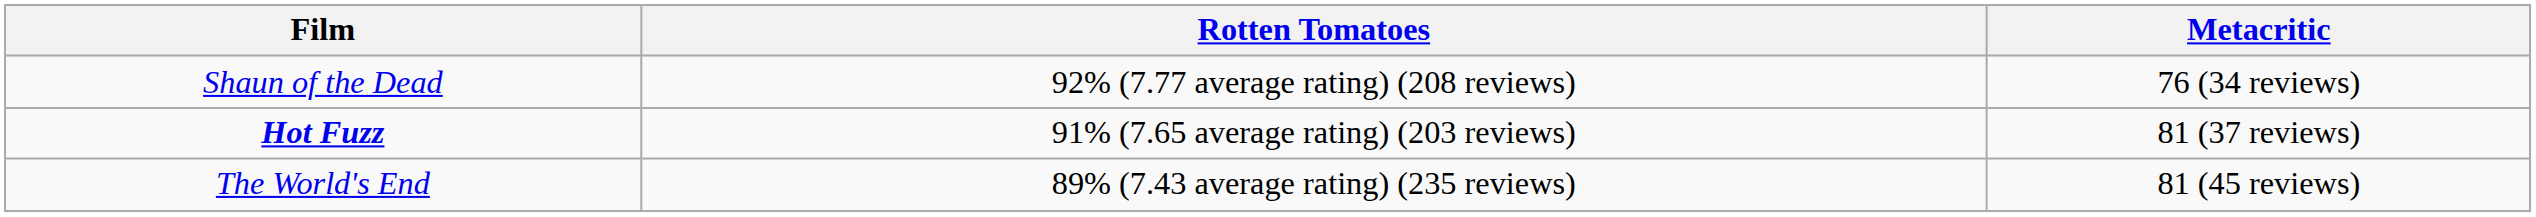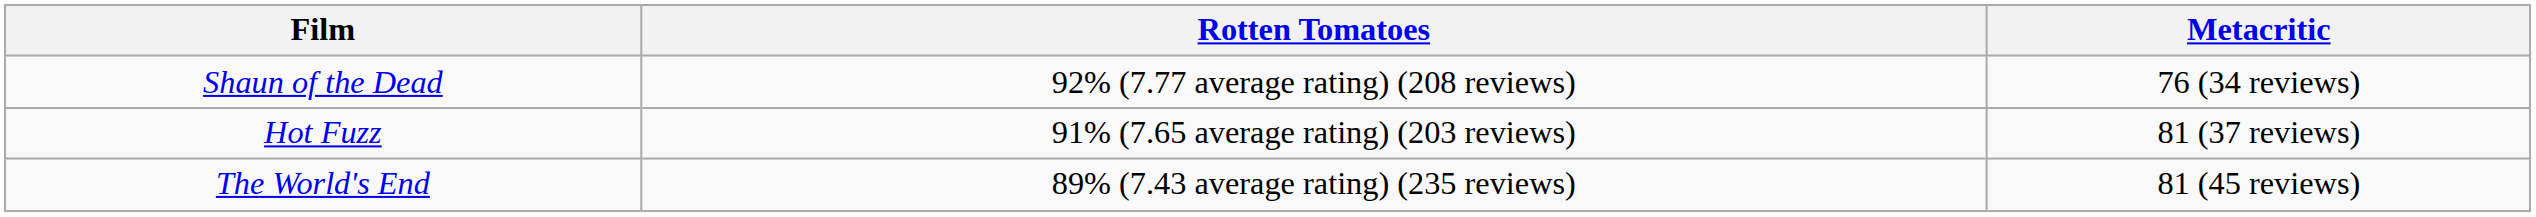(323, 132) bold -> (323, 132) normal
